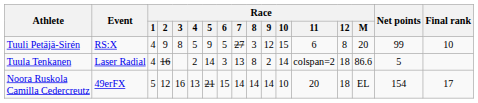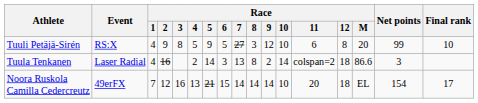(284, 45) 15 -> (284, 45) 10
(399, 62) 5 -> (399, 62) 3
(153, 84) 5 -> (153, 84) 7
